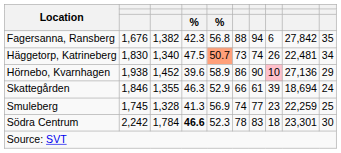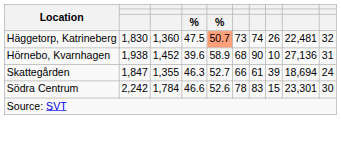- row: (61, 39)
(166, 56) 1,340 -> (166, 39) 1,360
(328, 56) 34 -> (328, 39) 32
(241, 72) 86 -> (241, 56) 68
(274, 72) pink background -> (274, 56) no background
(328, 72) 29 -> (328, 56) 31
(135, 89) 1,846 -> (135, 72) 1,847
(220, 89) 52.9 -> (220, 72) 52.7
- row: (32, 106)
(194, 123) bold -> (194, 89) normal
(220, 123) 52.3 -> (220, 89) 52.6
(274, 123) 18 -> (274, 89) 15
